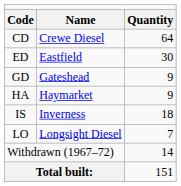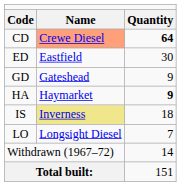(72, 38) no background -> (72, 38) lightsalmon background
(167, 38) normal -> (167, 38) bold
(170, 95) normal -> (170, 95) bold
(62, 114) no background -> (62, 114) khaki background
